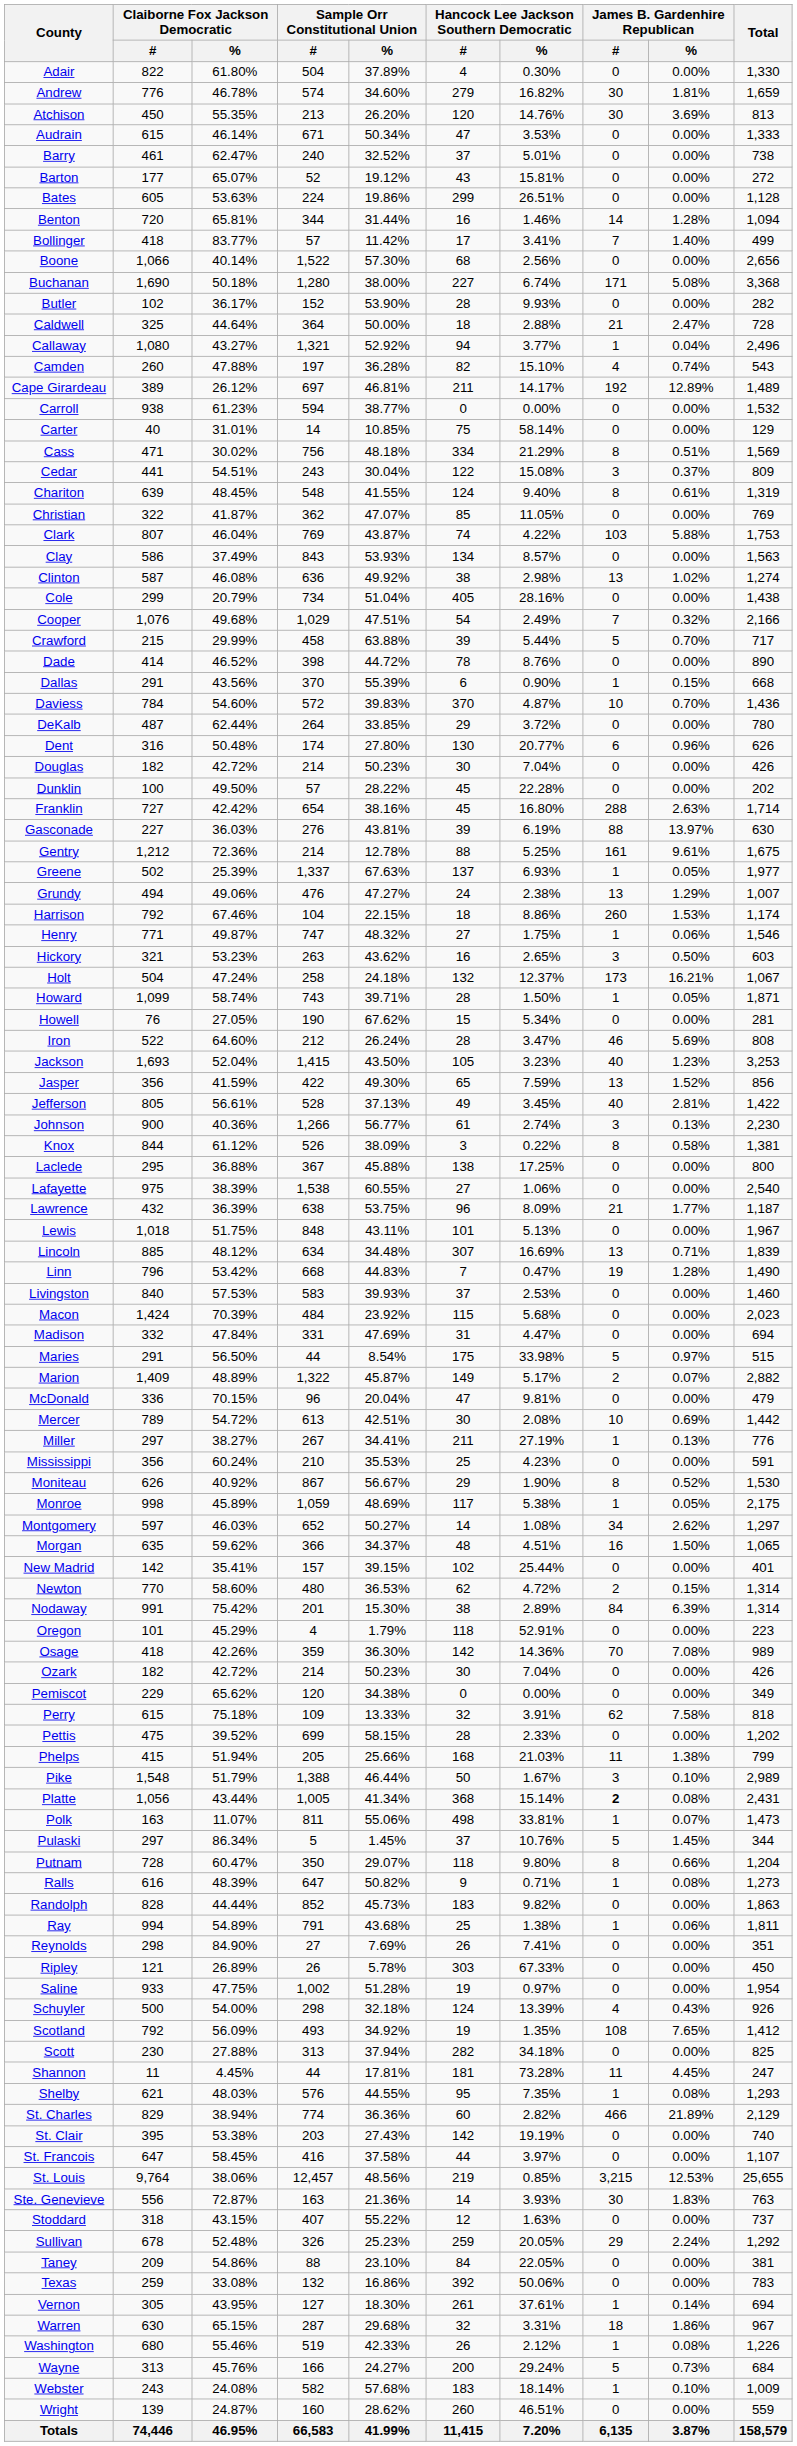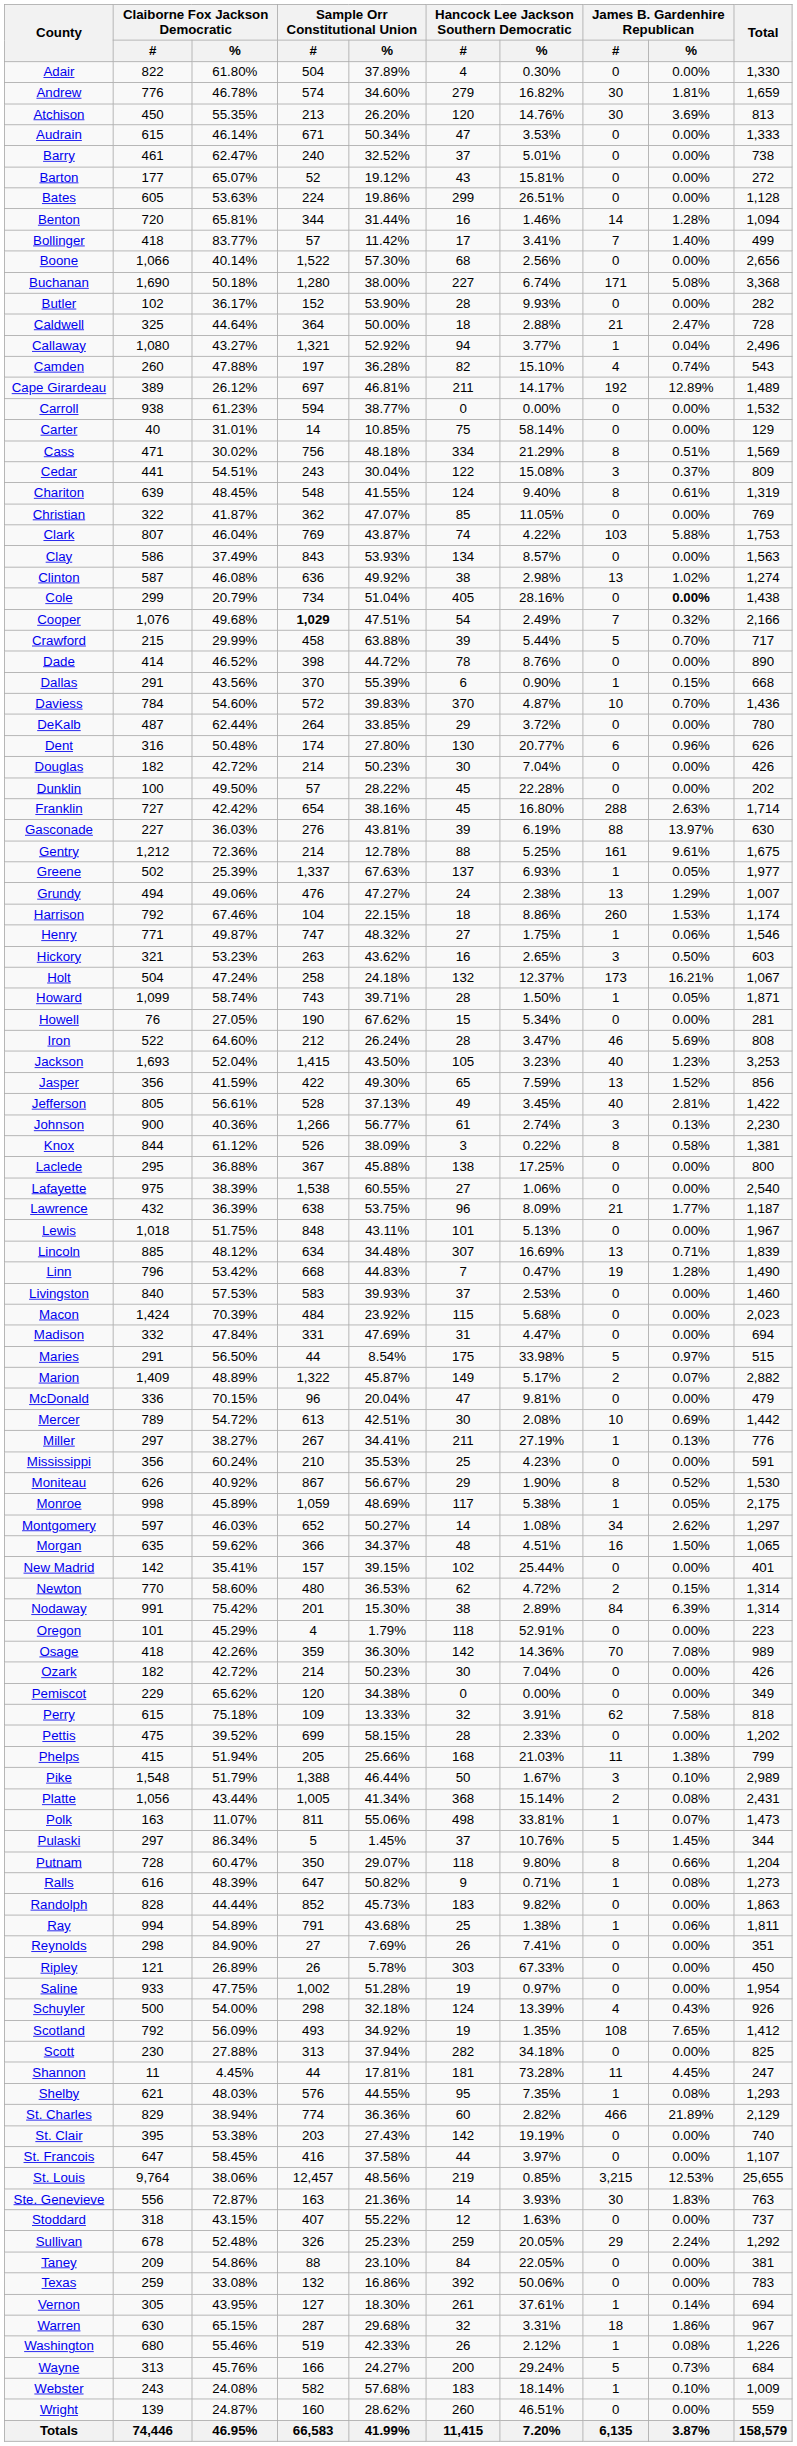(691, 598) normal -> (691, 598) bold
(313, 619) normal -> (313, 619) bold
(616, 1799) bold -> (616, 1799) normal
